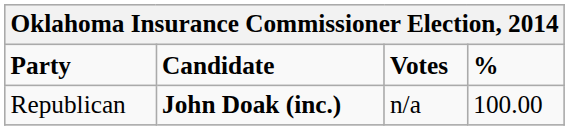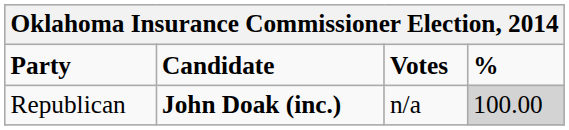(508, 104) no background -> (508, 104) lightgrey background
